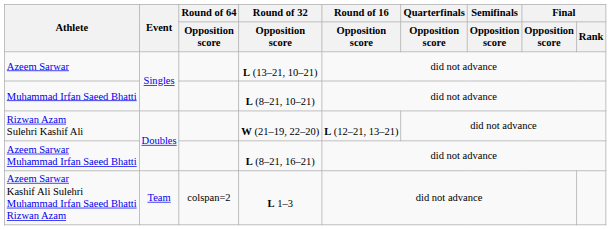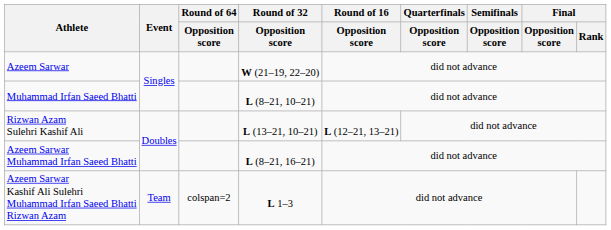(280, 73) L (13–21, 10–21) -> (280, 73) W (21–19, 22–20)
(280, 132) W (21–19, 22–20) -> (280, 132) L (13–21, 10–21)
